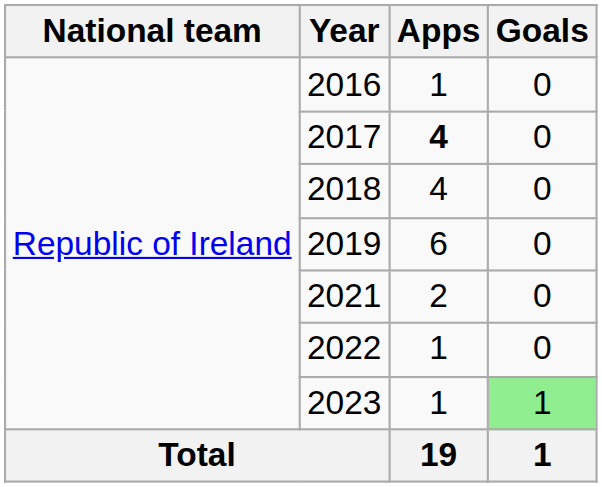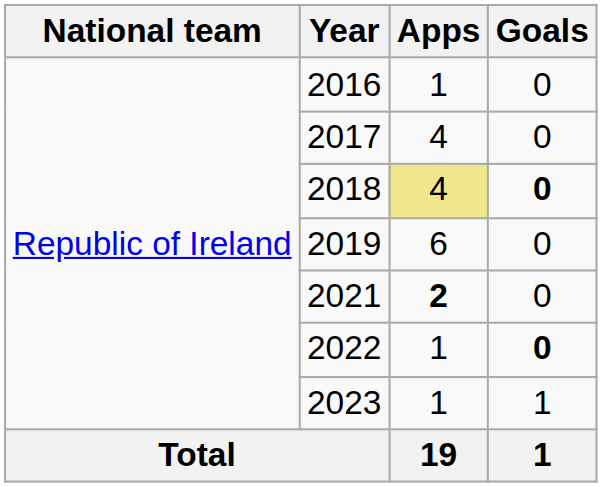(439, 137) bold -> (439, 137) normal
(439, 190) no background -> (439, 190) khaki background
(542, 190) normal -> (542, 190) bold
(439, 296) normal -> (439, 296) bold
(542, 349) normal -> (542, 349) bold
(542, 402) lightgreen background -> (542, 402) no background
